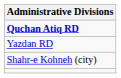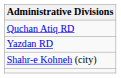(43, 28) bold -> (41, 28) normal
